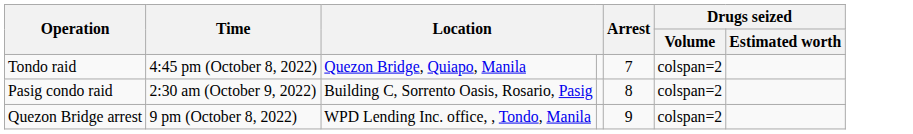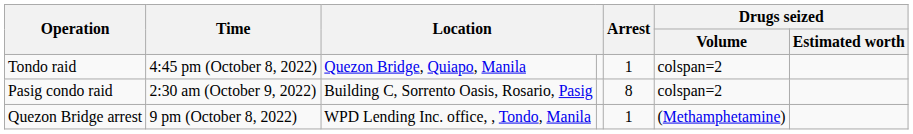(629, 66) 7 -> (629, 66) 1
(629, 116) 9 -> (629, 116) 1
(690, 116) colspan=2 -> (722, 116) (Methamphetamine)
